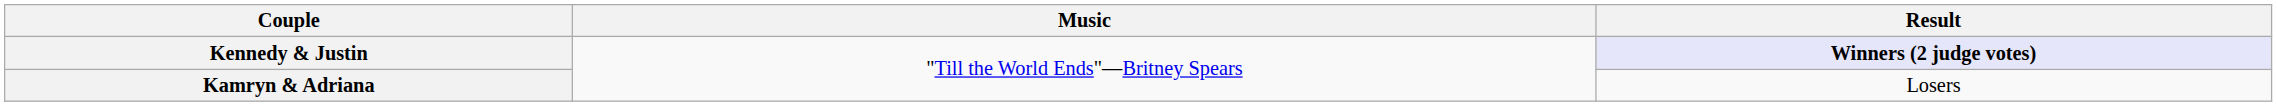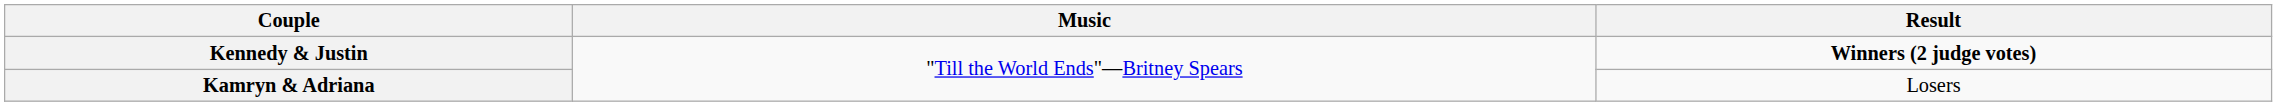(1933, 52) lavender background -> (1933, 52) no background
